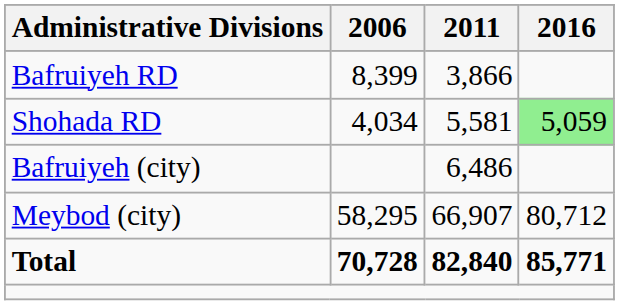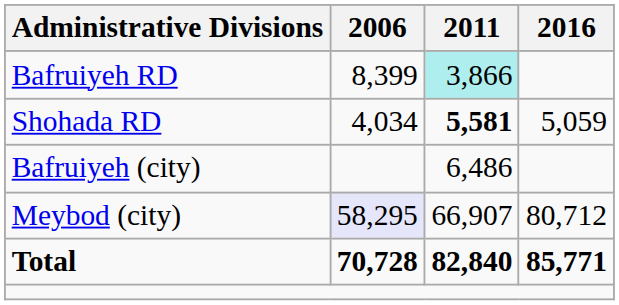(479, 74) no background -> (479, 74) paleturquoise background
(479, 121) normal -> (479, 121) bold
(574, 121) lightgreen background -> (574, 121) no background
(377, 214) no background -> (377, 214) lavender background
